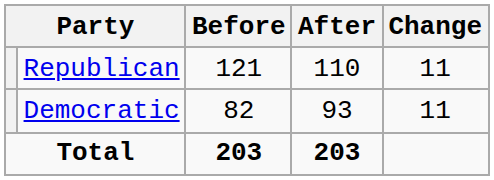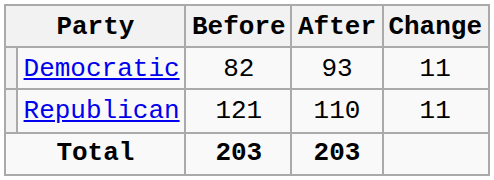rows swapped: (102, 69) <-> (102, 111)
